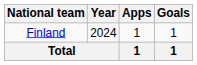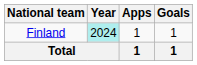(103, 32) no background -> (103, 32) paleturquoise background
